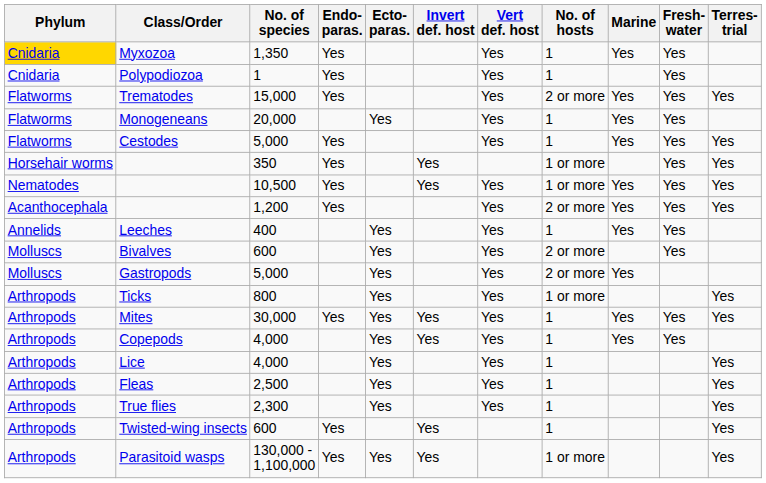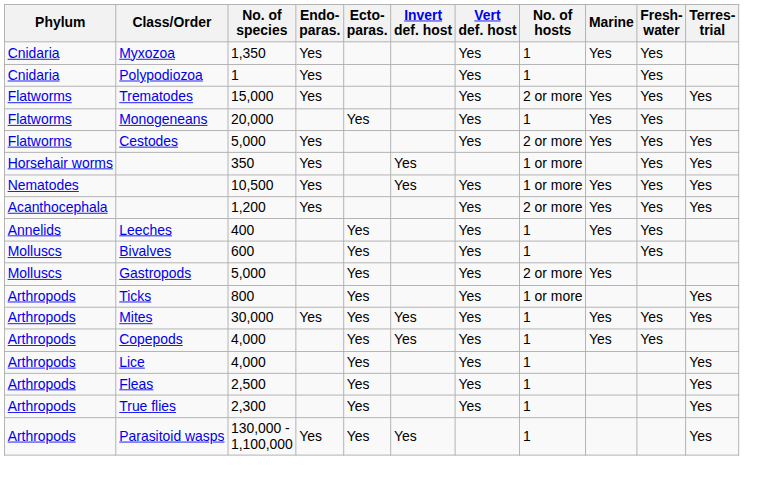(34, 53) gold background -> (34, 53) no background
(549, 141) 1 -> (553, 141) 2 or more
(575, 251) 2 or more -> (527, 251) 1
- row: (183, 428)
(575, 458) 1 or more -> (527, 436) 1
